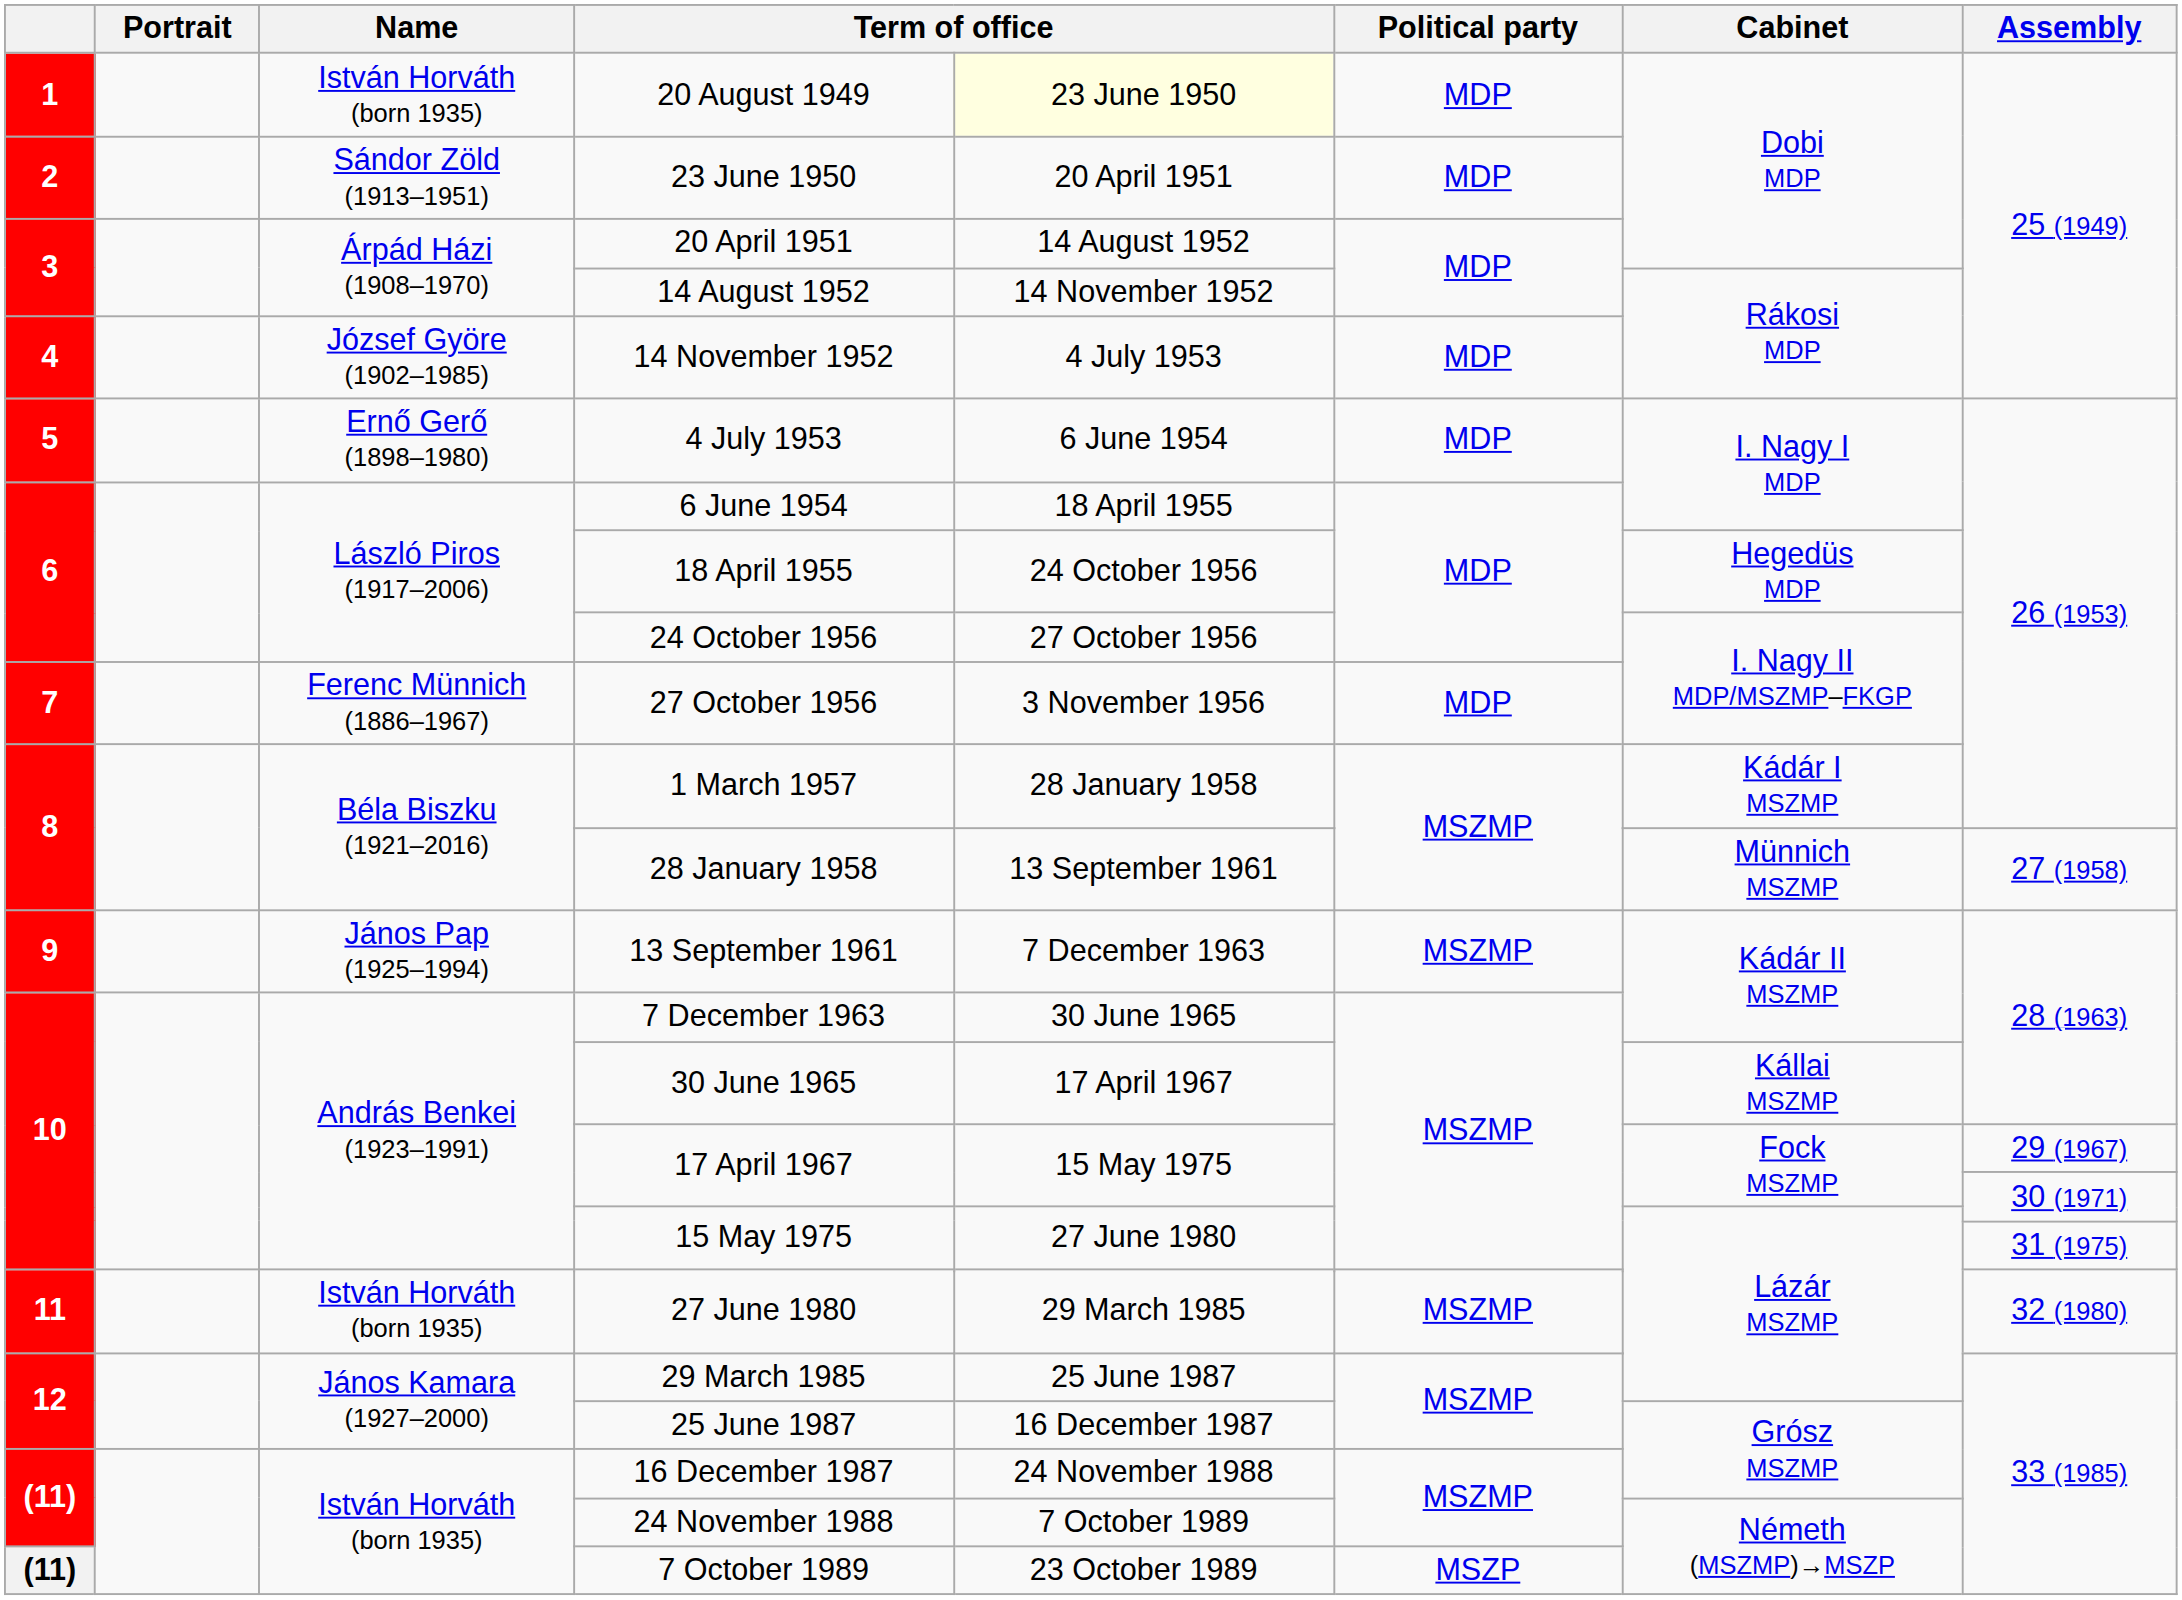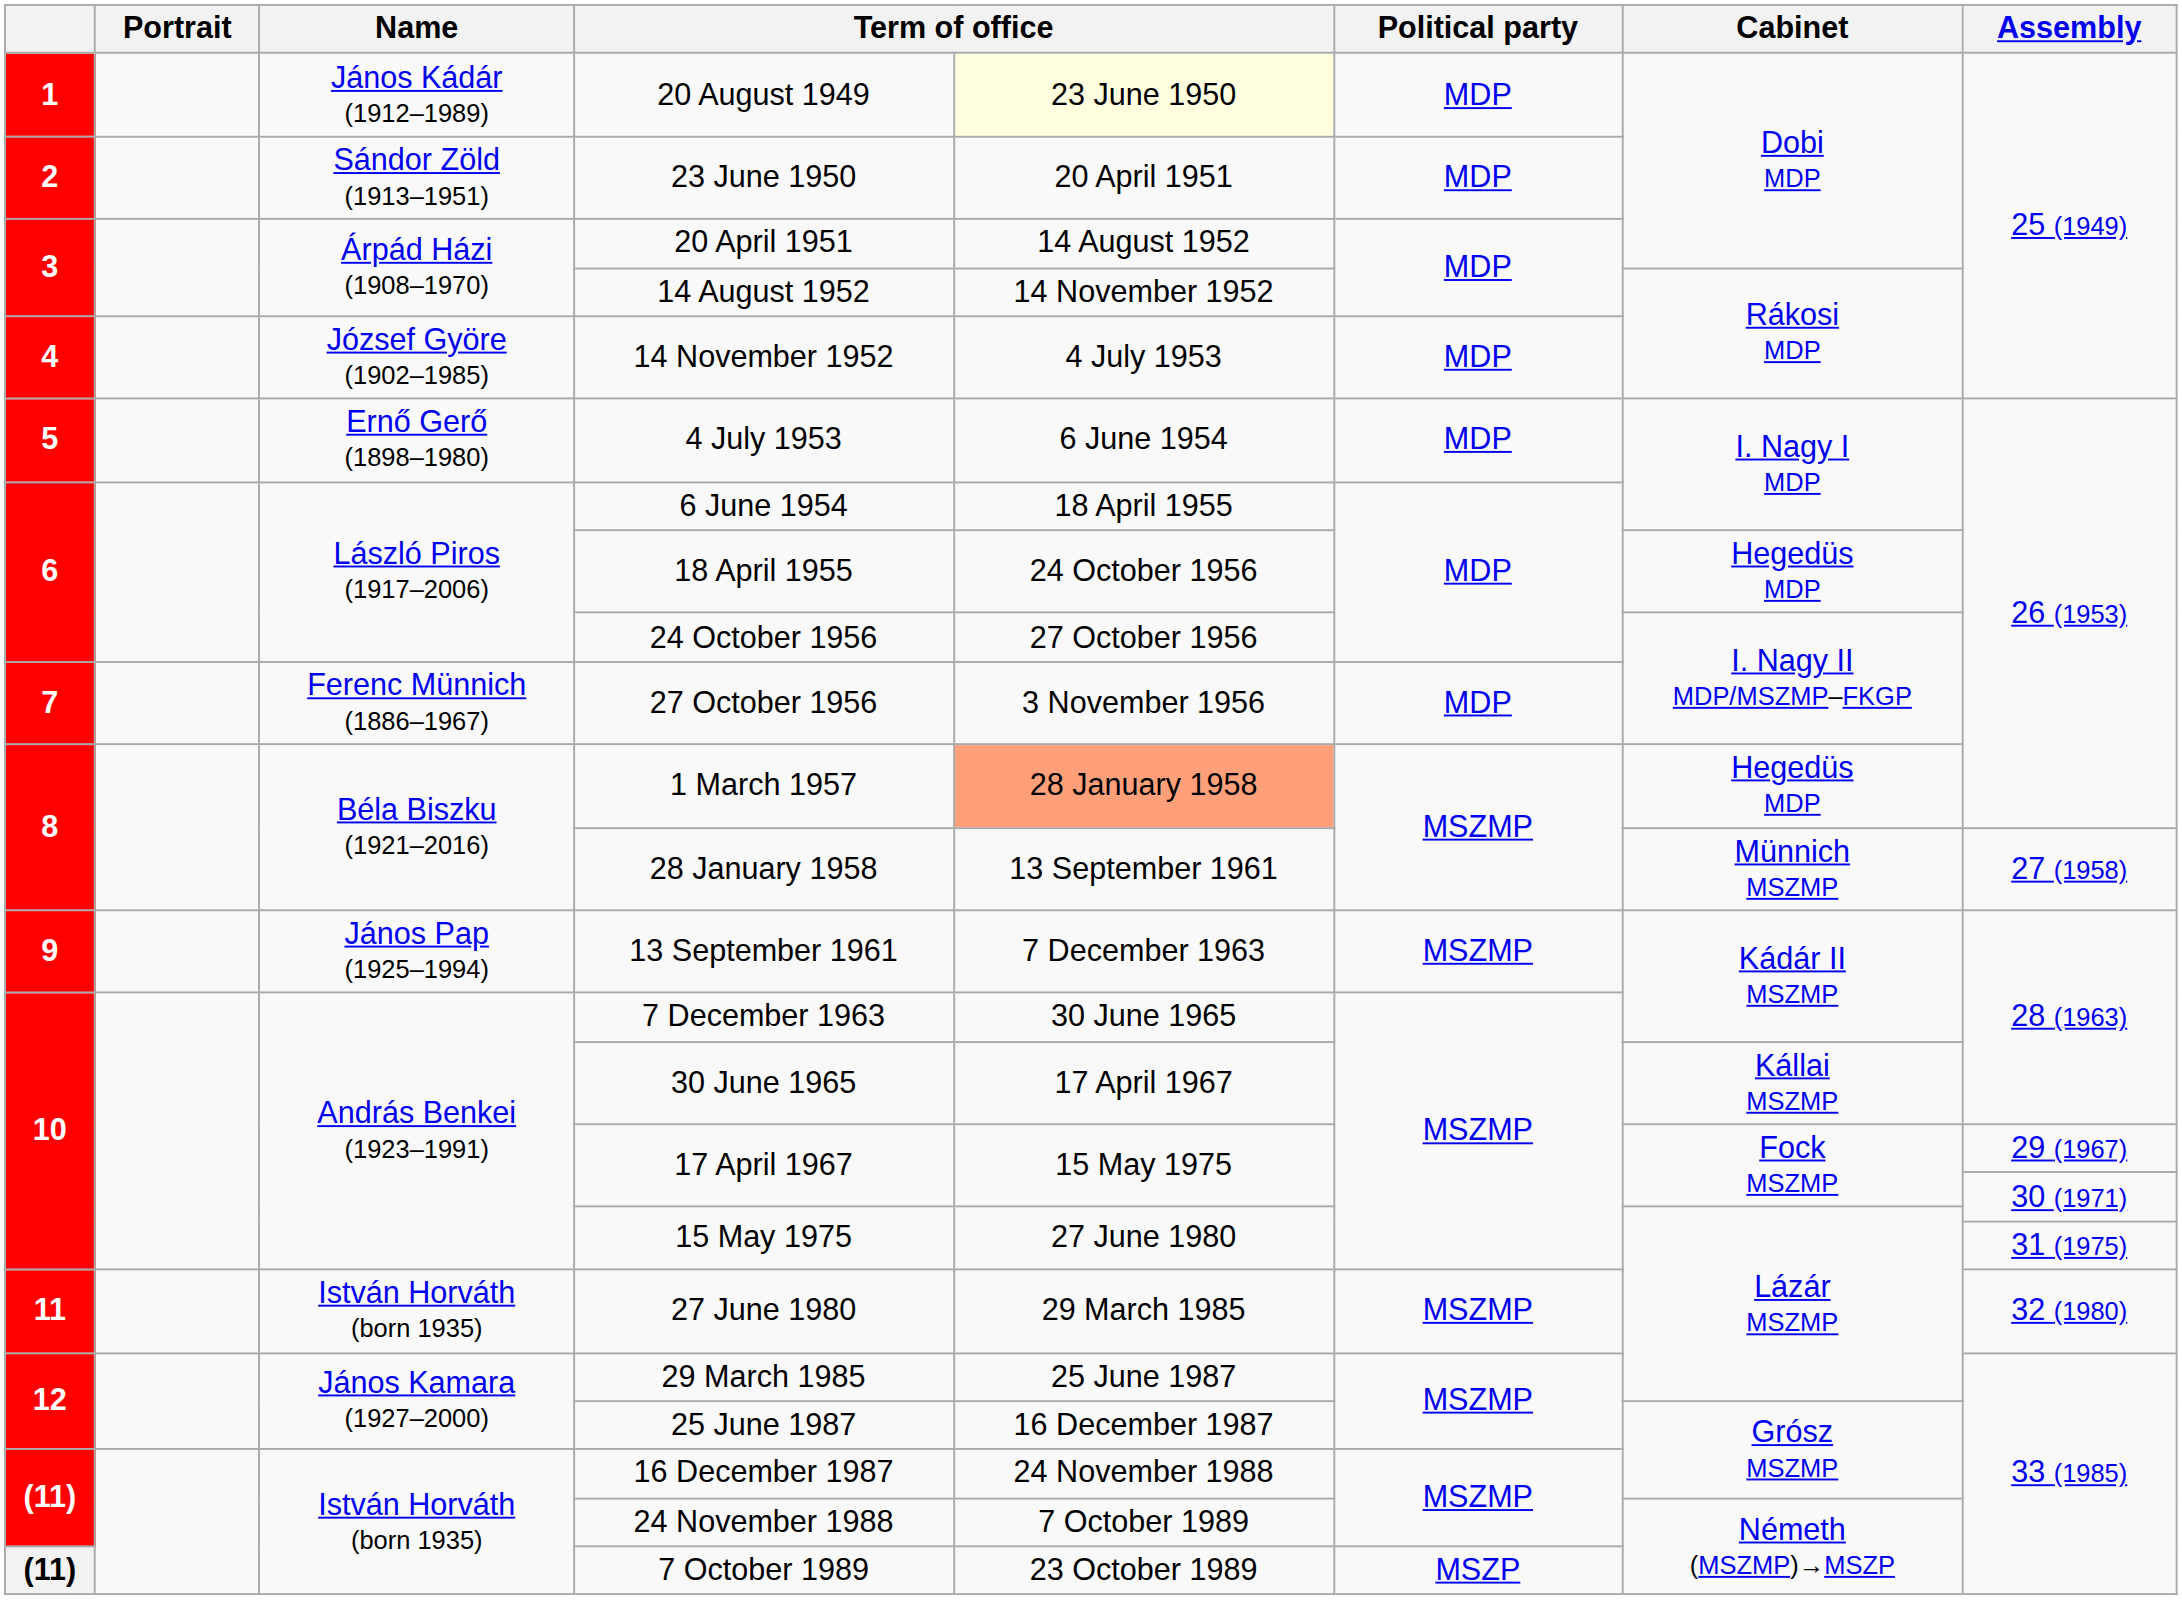(417, 94) István Horváth (born 1935) -> (417, 94) János Kádár (1912–1989)
(1144, 785) no background -> (1144, 785) lightsalmon background
(1792, 785) Kádár I MSZMP -> (1792, 785) Hegedüs MDP
